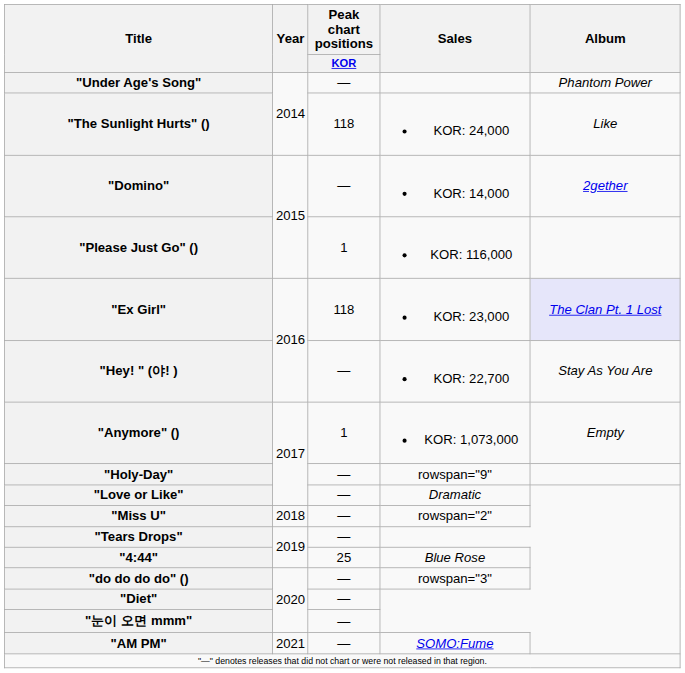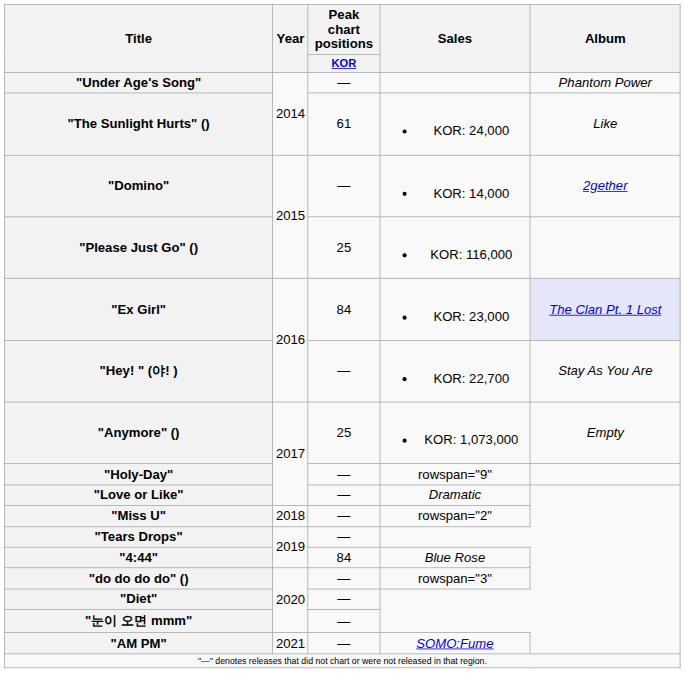(344, 124) 118 -> (344, 124) 61
(344, 247) 1 -> (344, 247) 25
(344, 309) 118 -> (344, 309) 84
(344, 433) 1 -> (344, 433) 25
(344, 557) 25 -> (344, 557) 84
